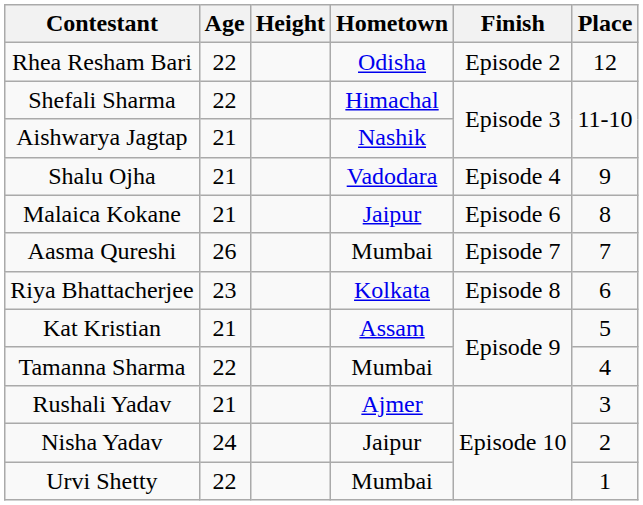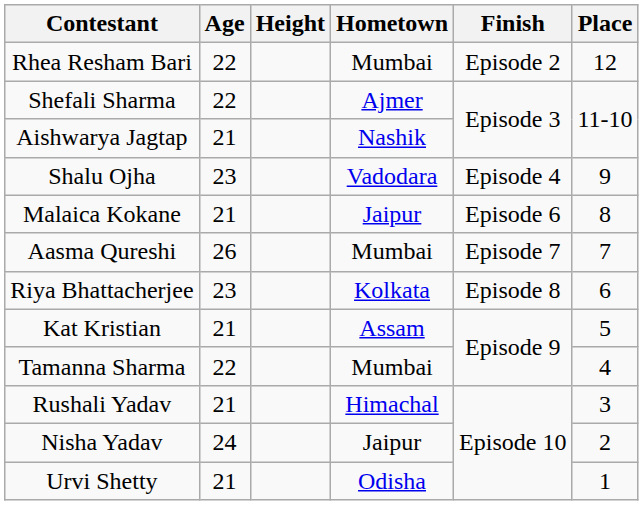(392, 61) Odisha -> (392, 61) Mumbai
(392, 99) Himachal -> (392, 99) Ajmer
(225, 175) 21 -> (225, 175) 23
(392, 404) Ajmer -> (392, 404) Himachal
(225, 480) 22 -> (225, 480) 21
(392, 480) Mumbai -> (392, 480) Odisha
